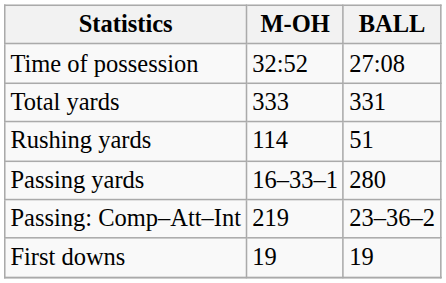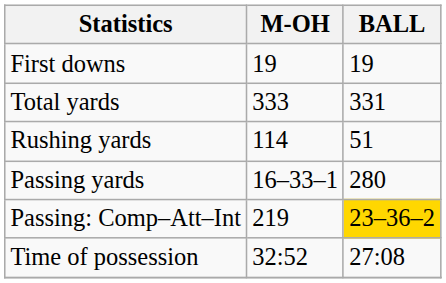rows swapped: (68, 257) <-> (104, 63)
(392, 218) no background -> (392, 218) gold background
